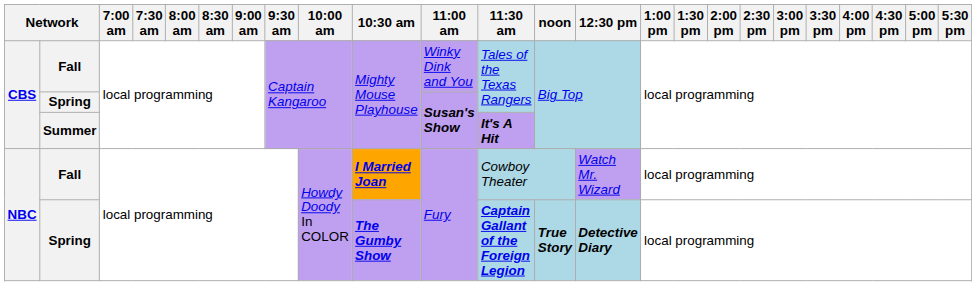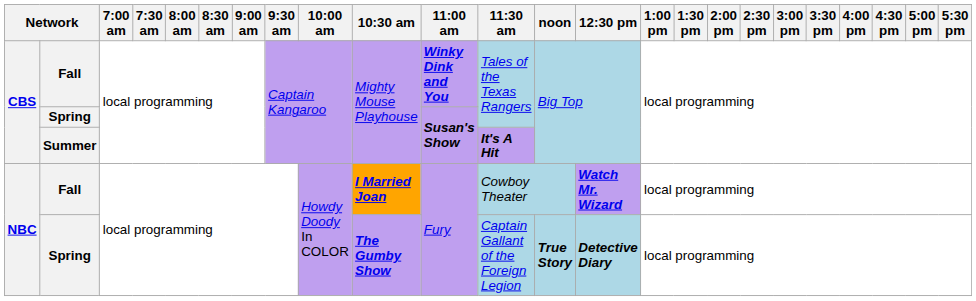(448, 66) normal -> (444, 74) bold
(599, 174) normal -> (600, 189) bold
(505, 240) bold -> (504, 255) normal
